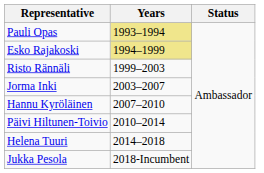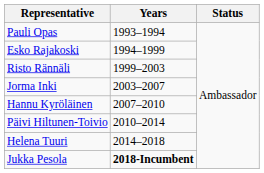(139, 31) khaki background -> (139, 31) no background
(139, 50) khaki background -> (139, 50) no background
(151, 159) normal -> (153, 159) bold
